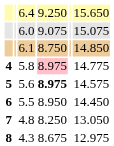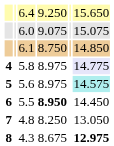(52, 66) pink background -> (52, 66) no background
(91, 66) no background -> (91, 66) lavender background
(52, 84) bold -> (52, 84) normal
(91, 84) no background -> (91, 84) paleturquoise background
(52, 101) normal -> (52, 101) bold
(91, 137) normal -> (91, 137) bold
